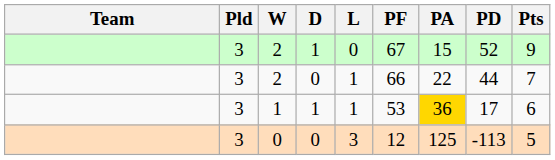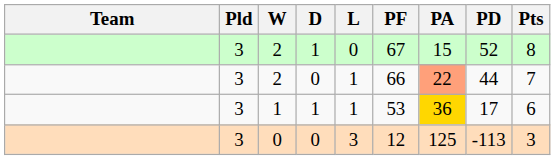(531, 49) 9 -> (531, 49) 8
(442, 79) no background -> (442, 79) lightsalmon background
(531, 139) 5 -> (531, 139) 3
